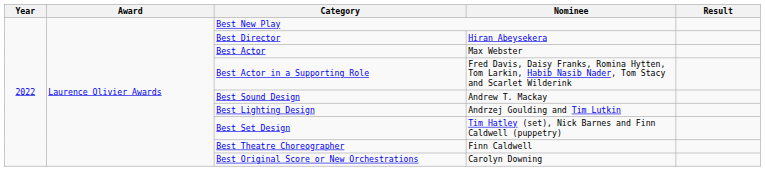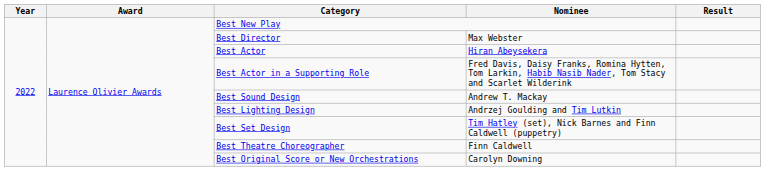(508, 38) Hiran Abeysekera -> (495, 38) Max Webster
(495, 51) Max Webster -> (508, 51) Hiran Abeysekera
